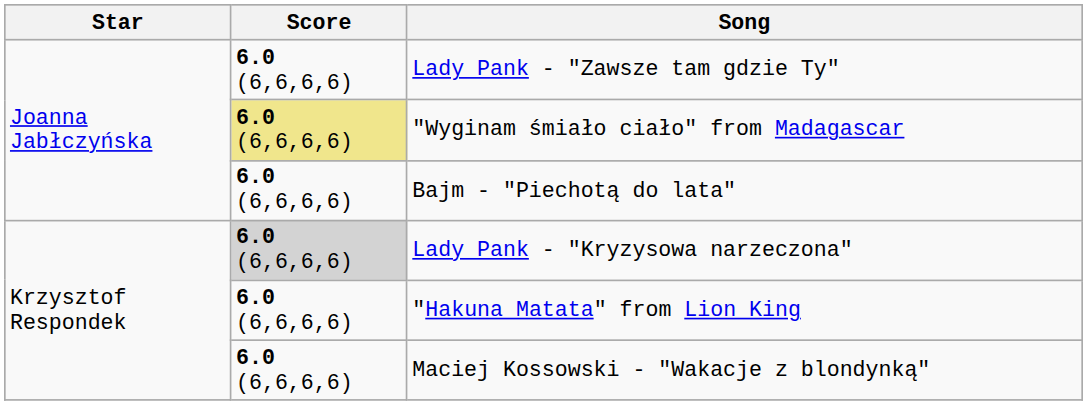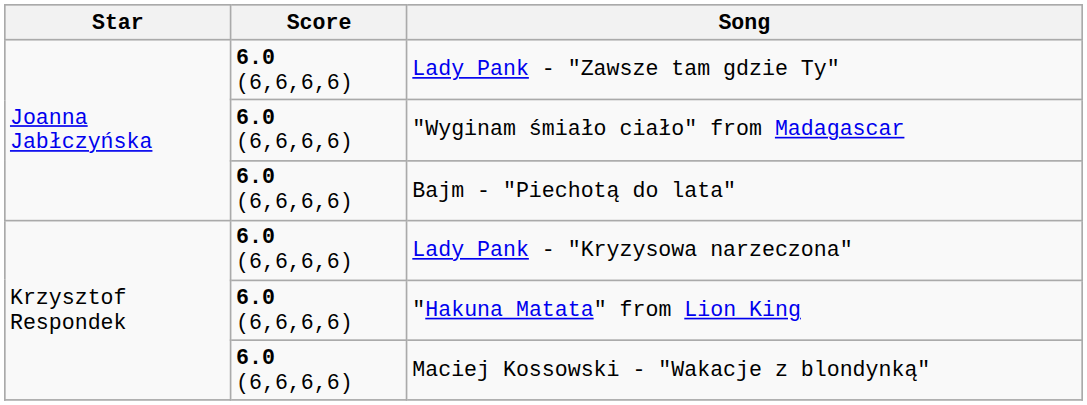(294, 130) khaki background -> (294, 130) no background
(294, 250) lightgrey background -> (294, 250) no background
